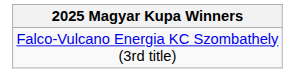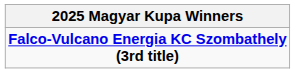(147, 47) normal -> (147, 47) bold
